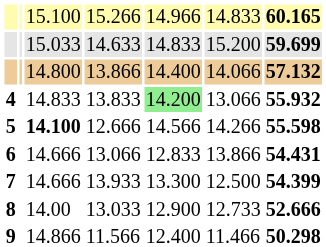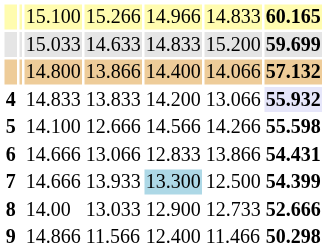(173, 99) lightgreen background -> (173, 99) no background
(293, 99) no background -> (293, 99) lavender background
(53, 126) bold -> (53, 126) normal
(173, 181) no background -> (173, 181) lightblue background
